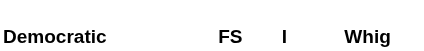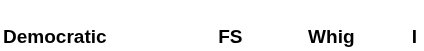columns swapped: (284, 11) <-> (368, 11)
